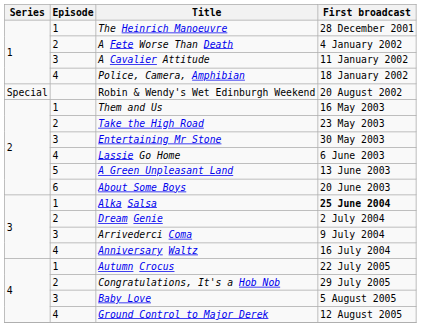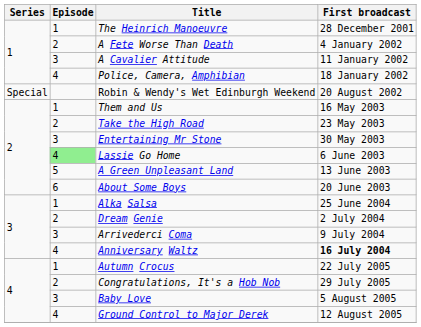(55, 155) no background -> (55, 155) lightgreen background
(355, 203) bold -> (355, 203) normal
(355, 251) normal -> (355, 251) bold
